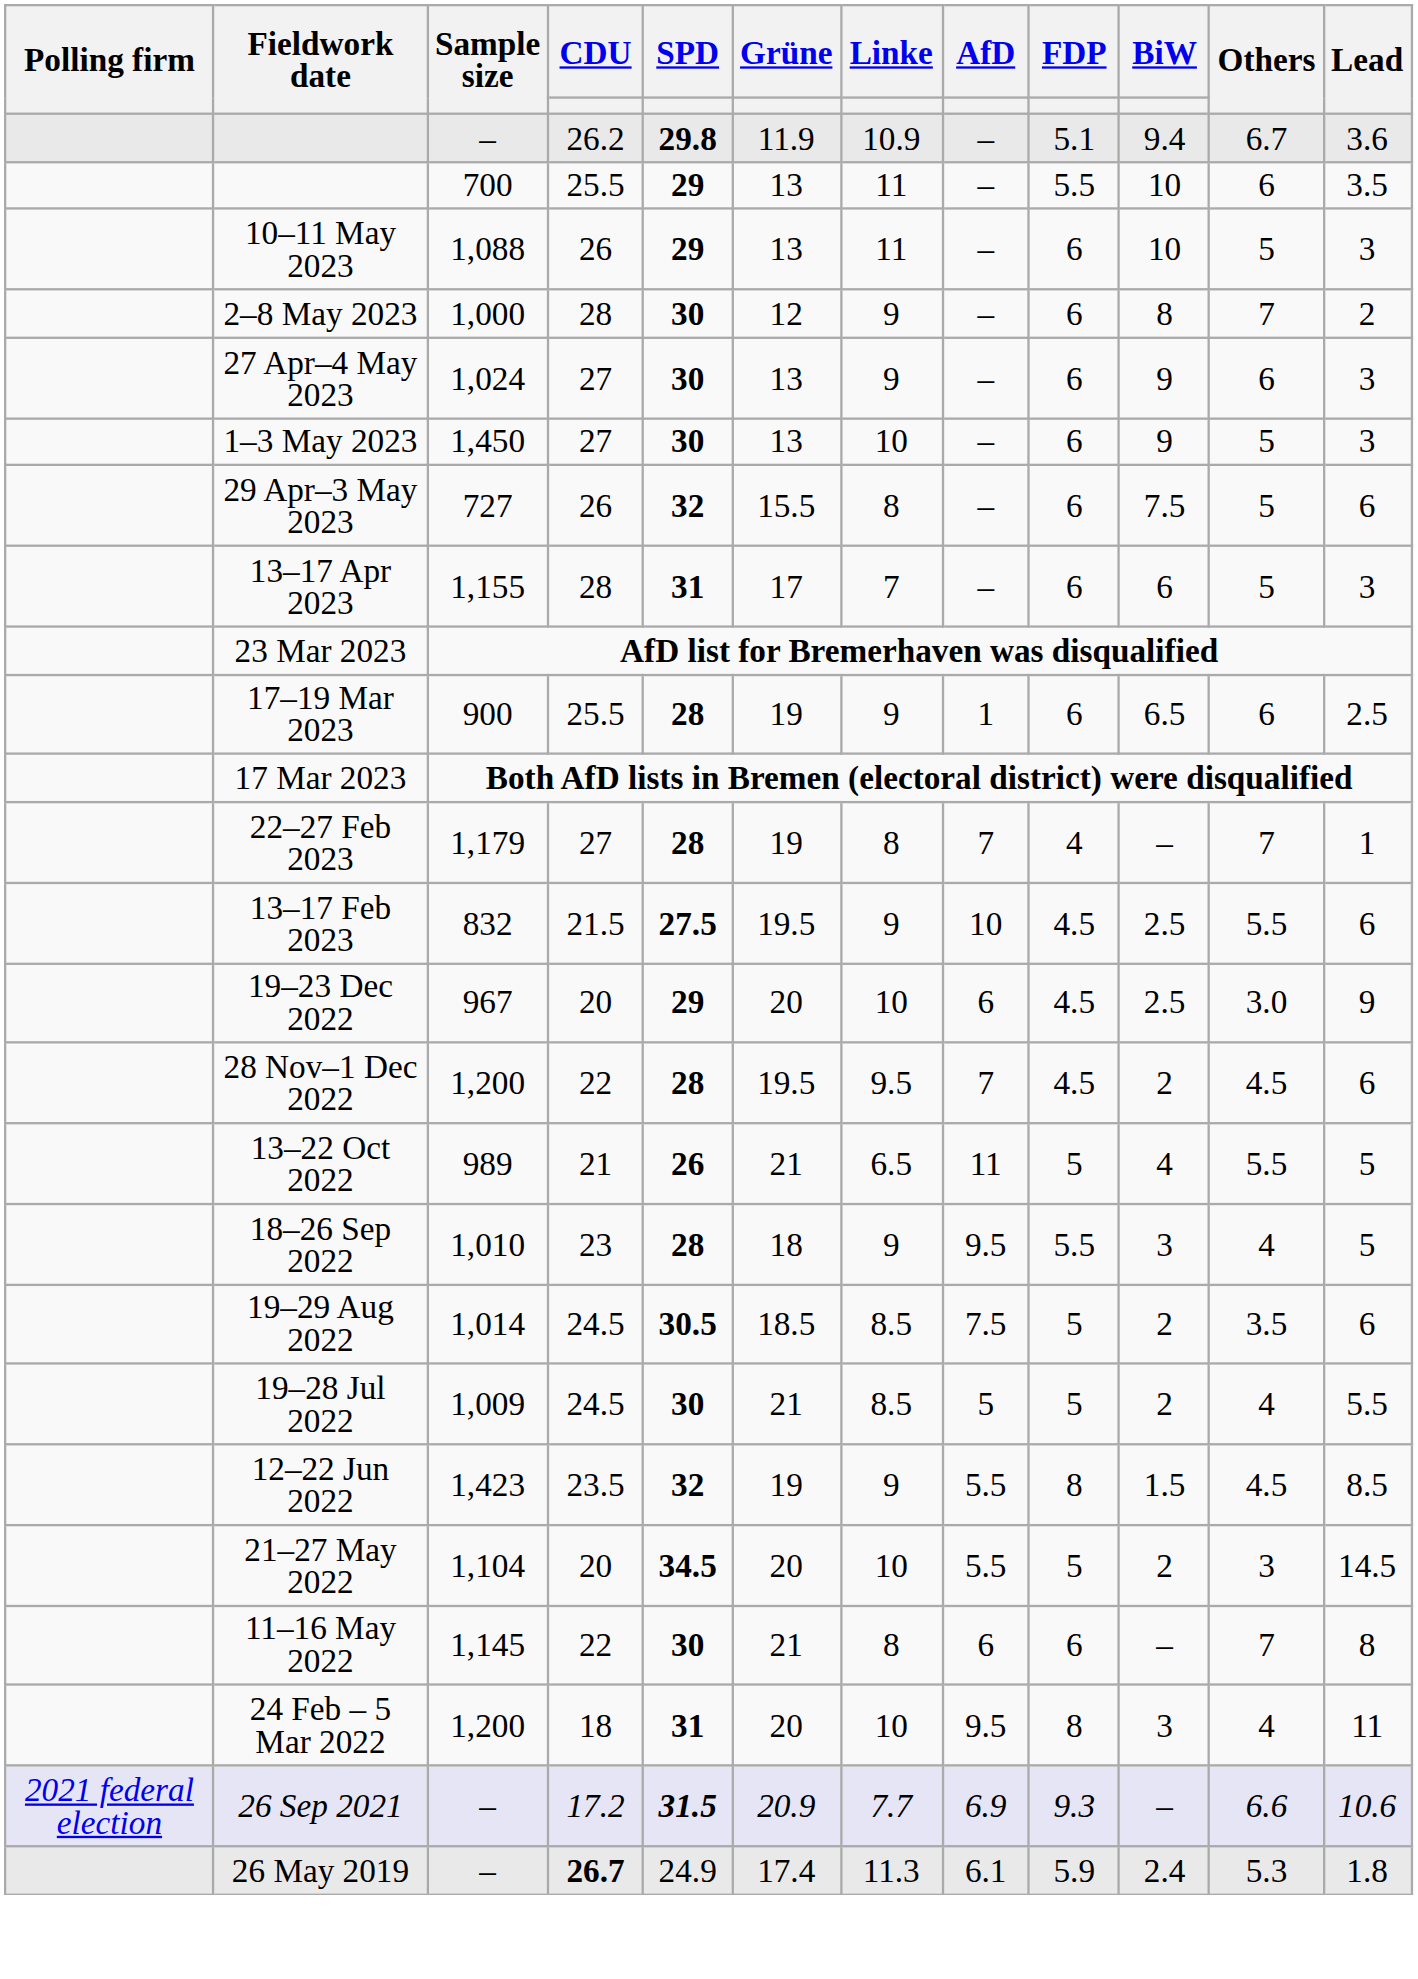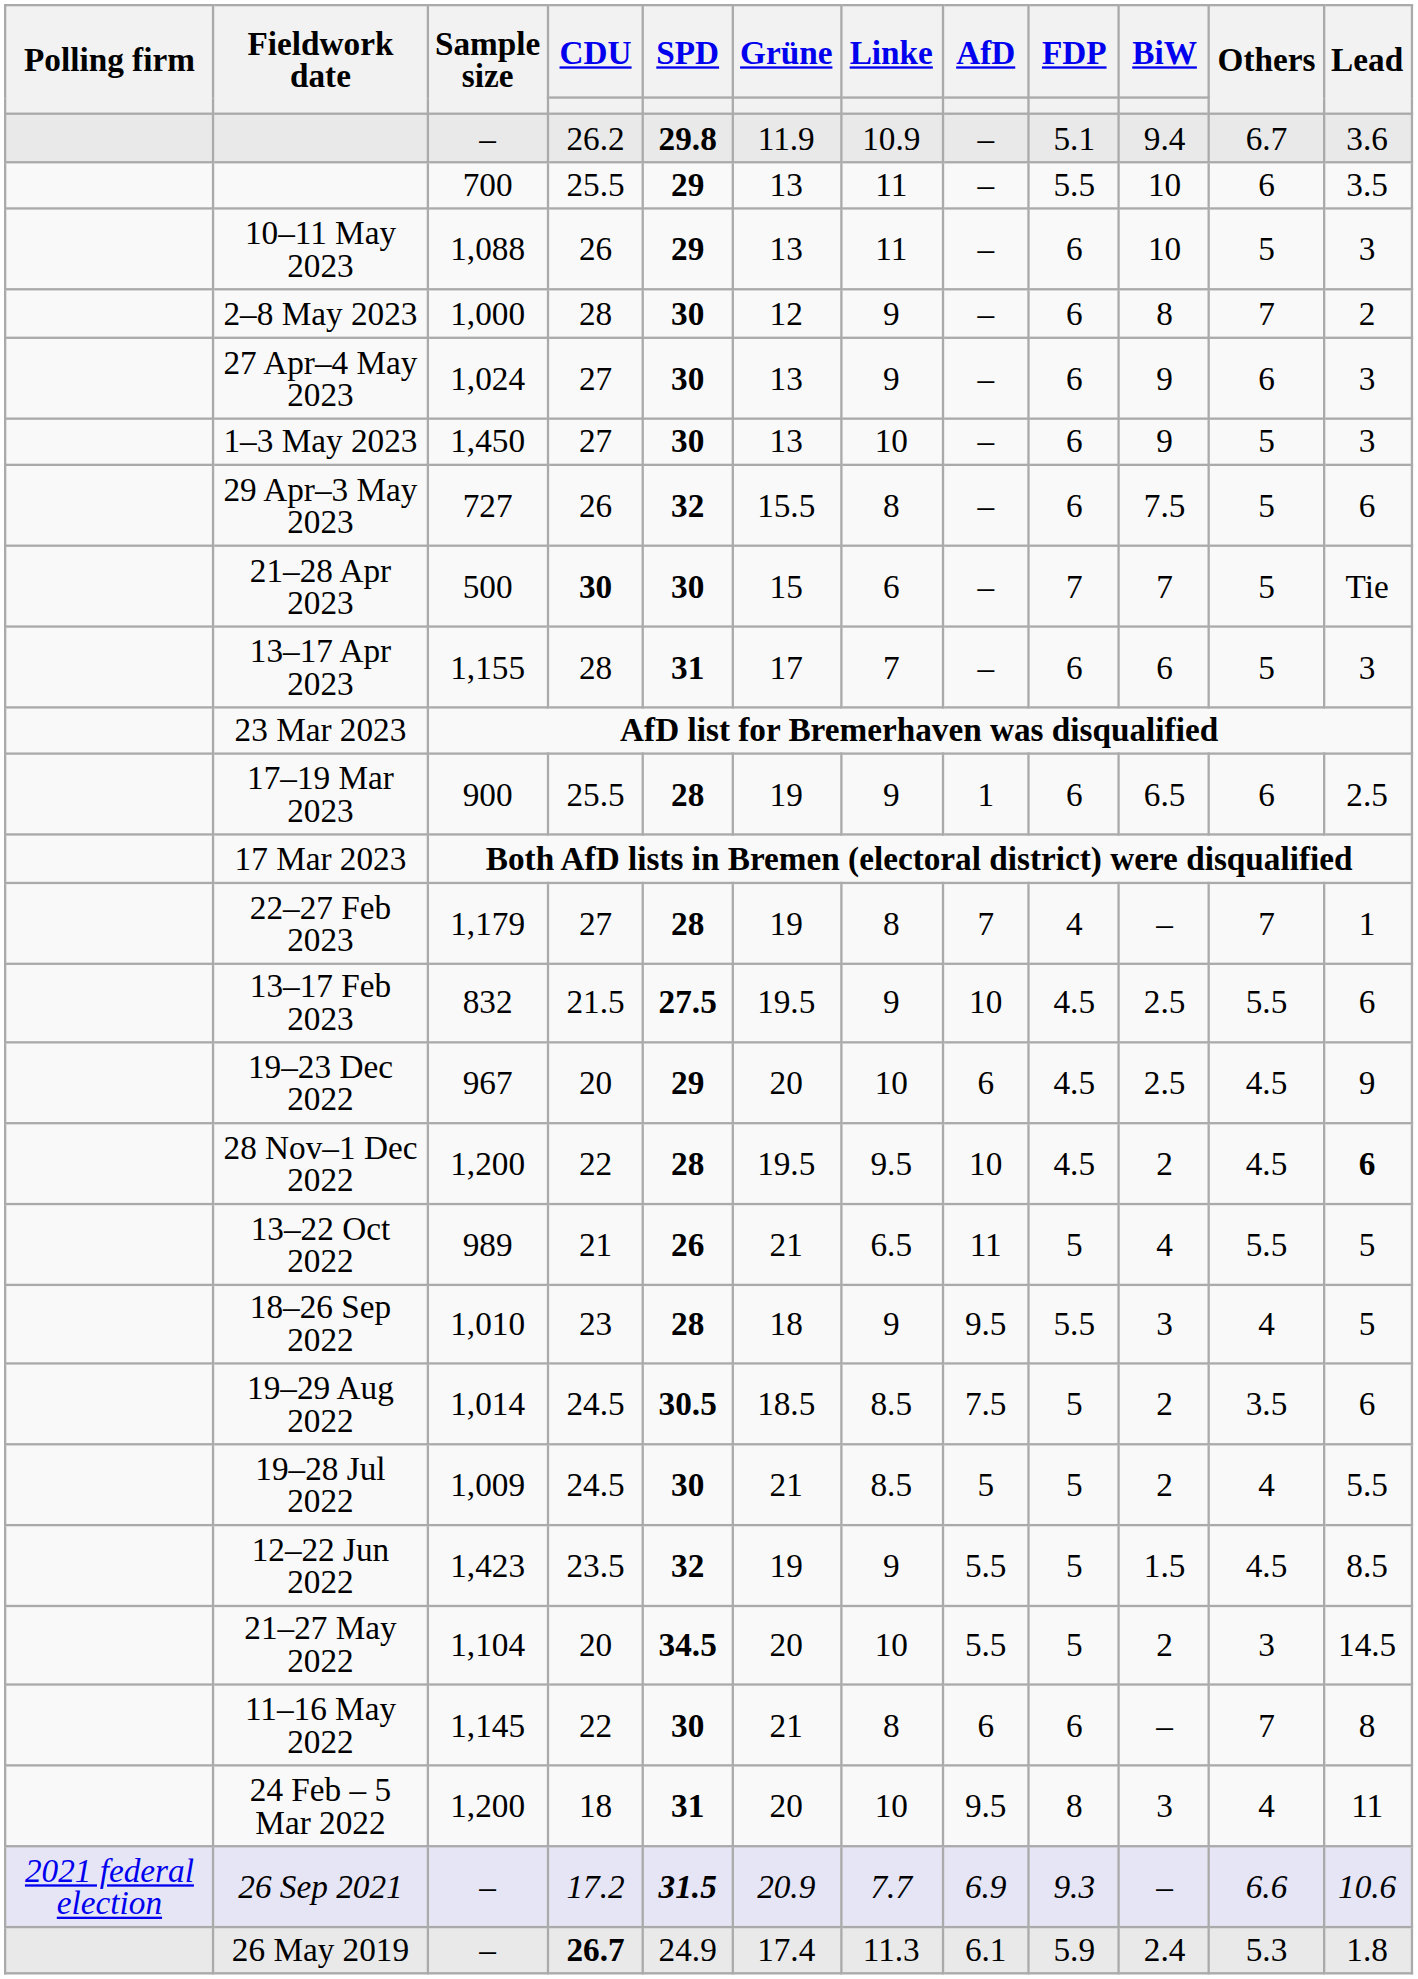+ row: (320, 586)
(1266, 1003) 3.0 -> (1266, 1083) 4.5
(986, 1083) 7 -> (986, 1164) 10
(1367, 1083) normal -> (1367, 1164) bold
(1074, 1485) 8 -> (1074, 1565) 5
